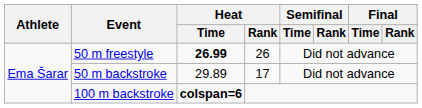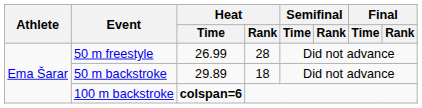(211, 54) bold -> (211, 54) normal
(263, 54) 26 -> (263, 54) 28
(263, 74) 17 -> (263, 74) 18
